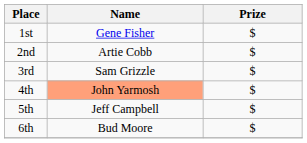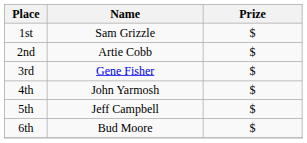(125, 33) Gene Fisher -> (125, 33) Sam Grizzle
(125, 71) Sam Grizzle -> (125, 71) Gene Fisher
(125, 90) lightsalmon background -> (125, 90) no background
